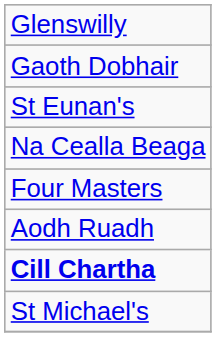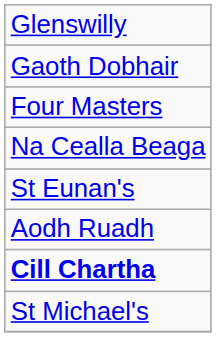(73, 106) St Eunan's -> (87, 106) Four Masters
(87, 188) Four Masters -> (73, 188) St Eunan's
